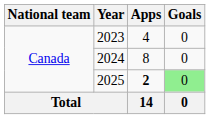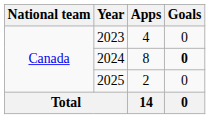(185, 59) normal -> (185, 59) bold
(146, 80) bold -> (146, 80) normal
(185, 80) lightgreen background -> (185, 80) no background
